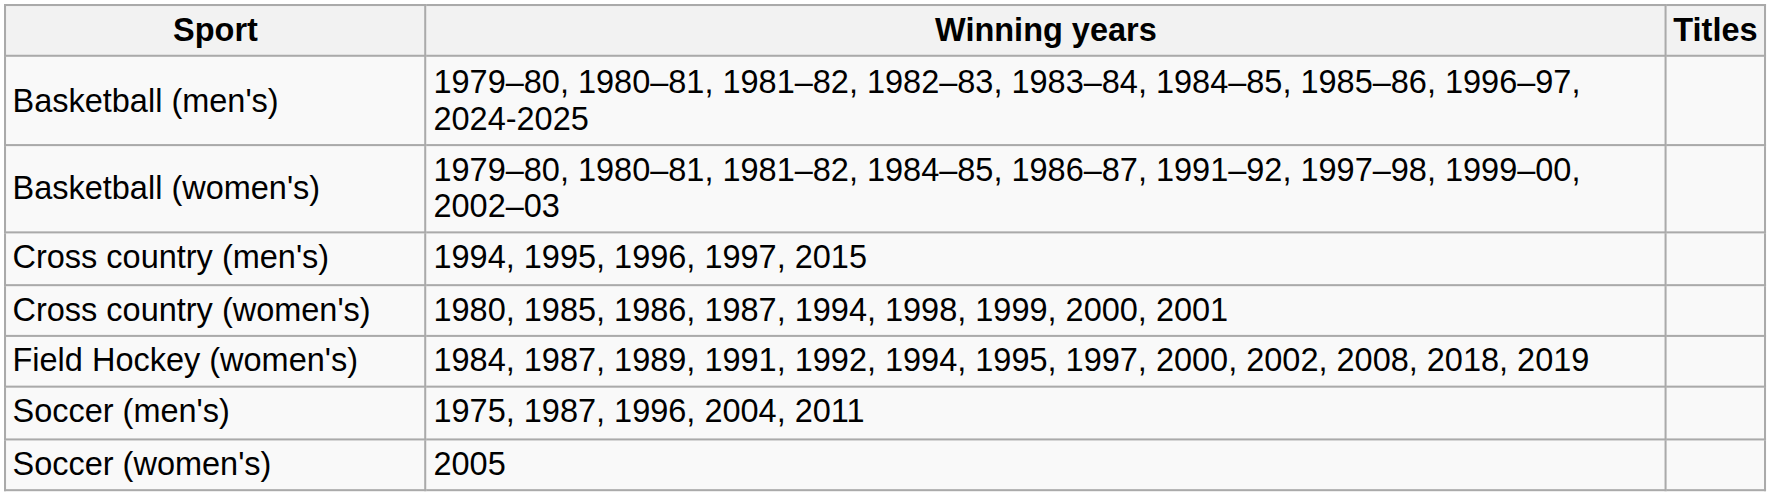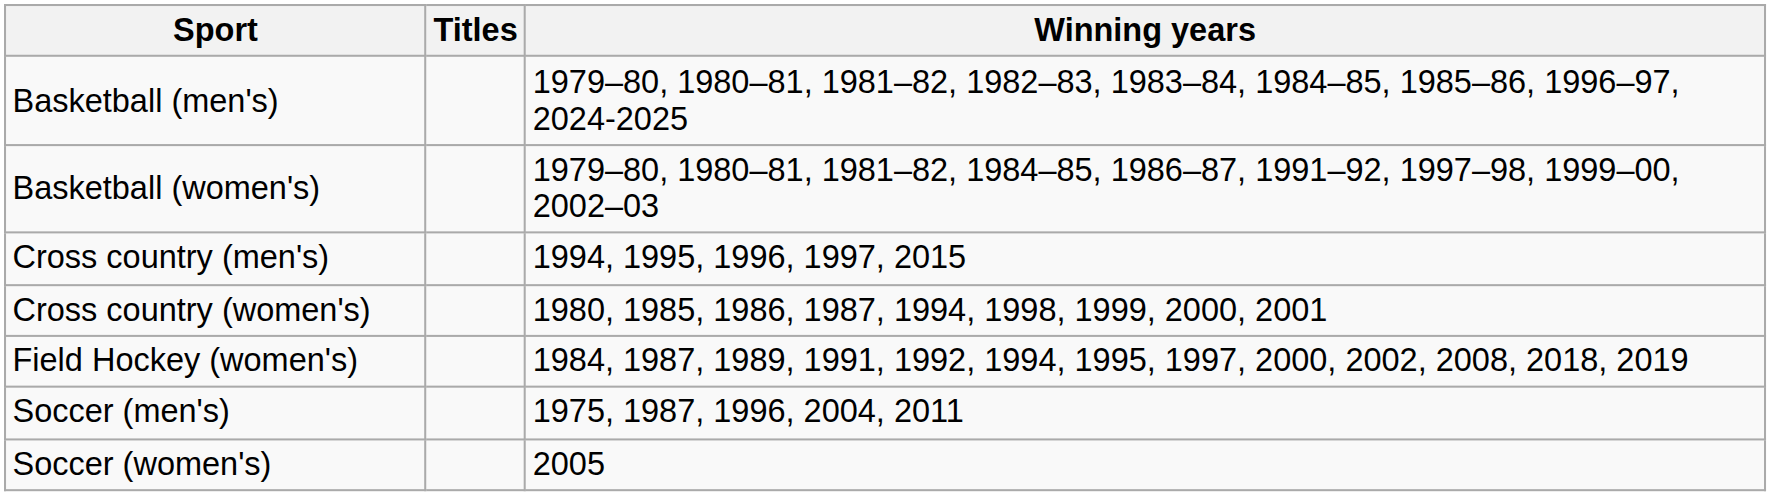columns swapped: (1715, 30) <-> (1046, 30)
